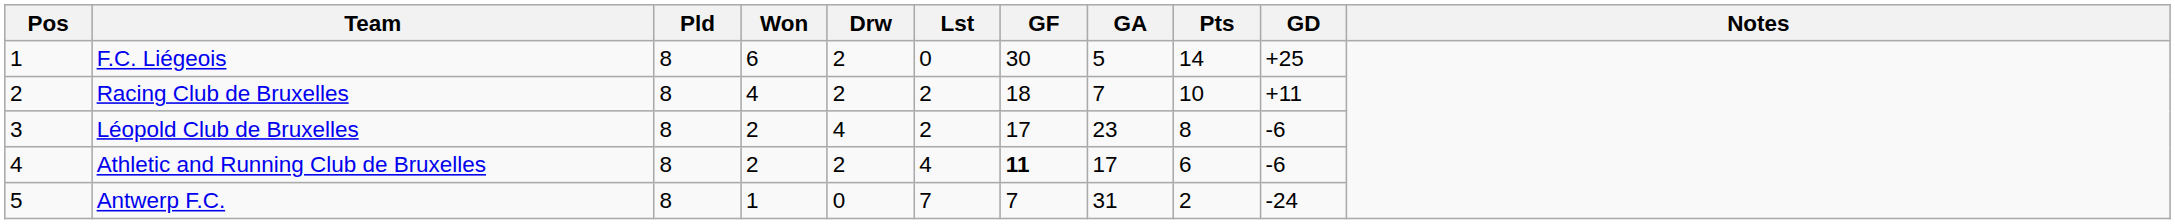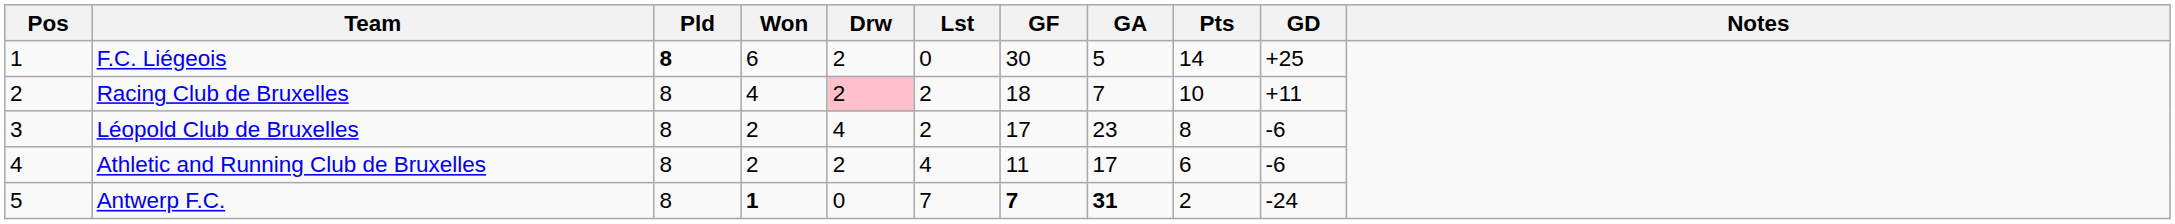(666, 58) normal -> (666, 58) bold
(839, 94) no background -> (839, 94) pink background
(1018, 165) bold -> (1018, 165) normal
(752, 200) normal -> (752, 200) bold
(1012, 200) normal -> (1012, 200) bold
(1105, 200) normal -> (1105, 200) bold
